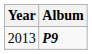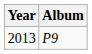(50, 37) bold -> (50, 37) normal
